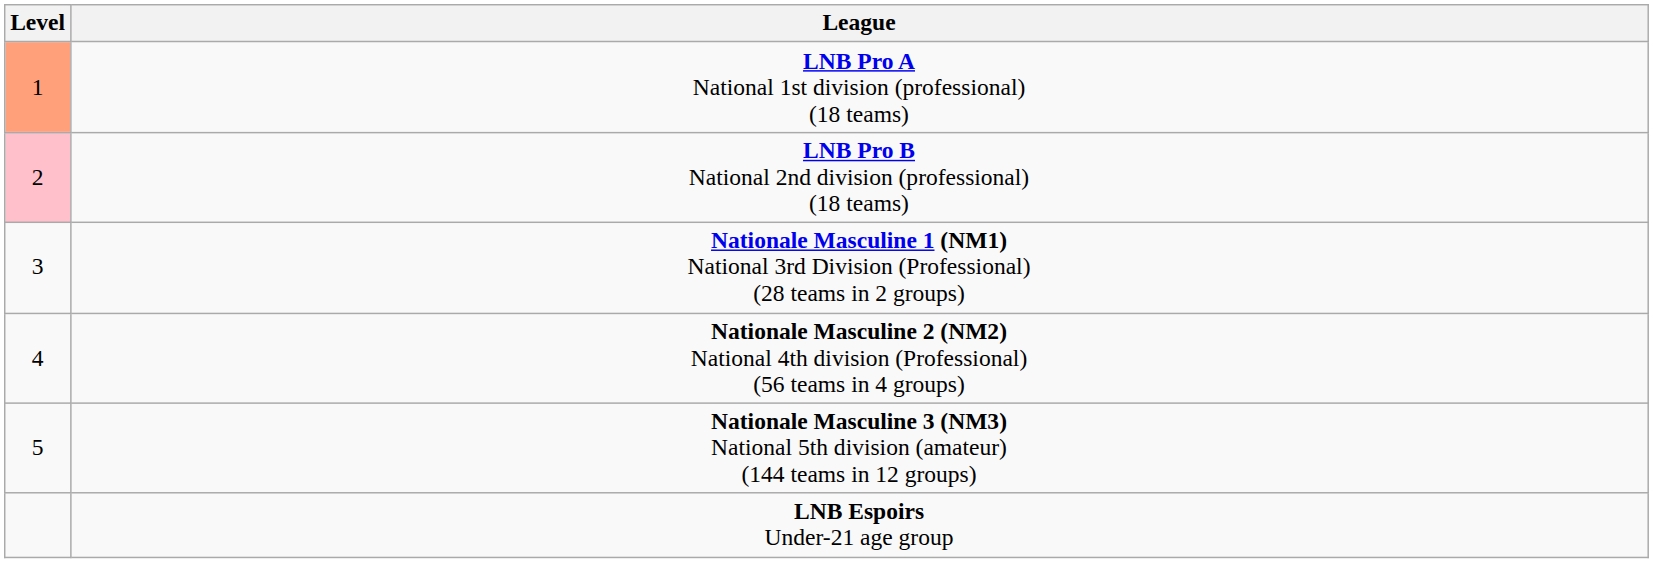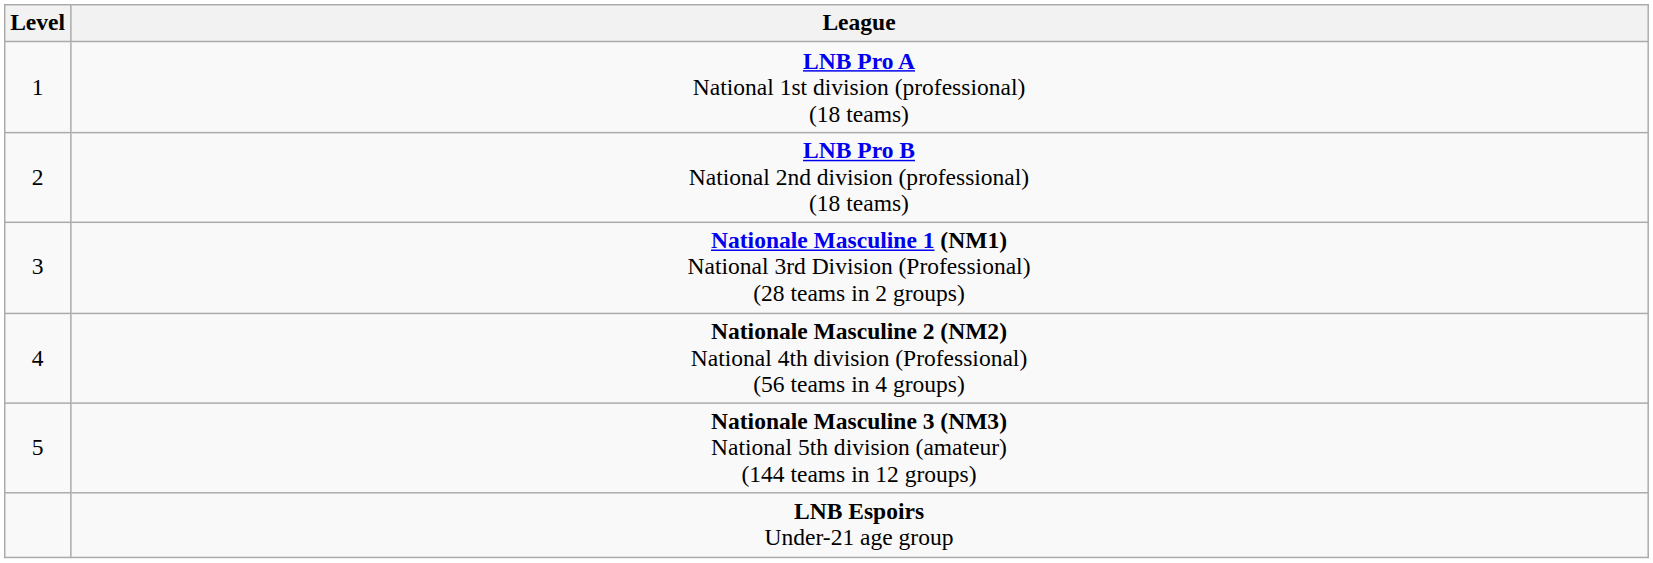(38, 86) lightsalmon background -> (38, 86) no background
(38, 177) pink background -> (38, 177) no background
